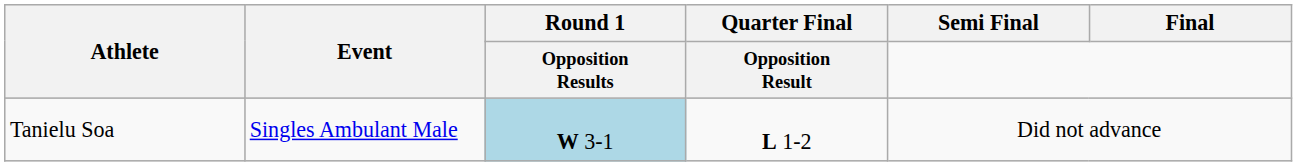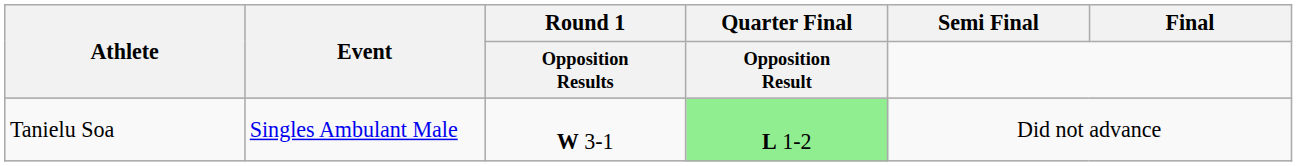(585, 142) lightblue background -> (585, 142) no background
(787, 142) no background -> (787, 142) lightgreen background
